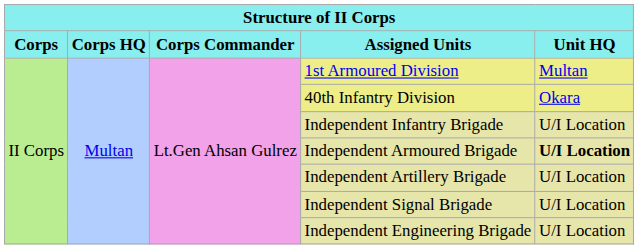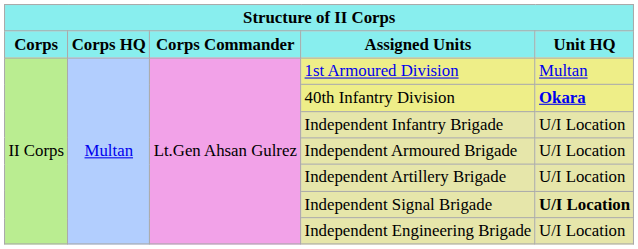(560, 97) normal -> (562, 97) bold
(585, 151) bold -> (582, 151) normal
(582, 204) normal -> (585, 204) bold
